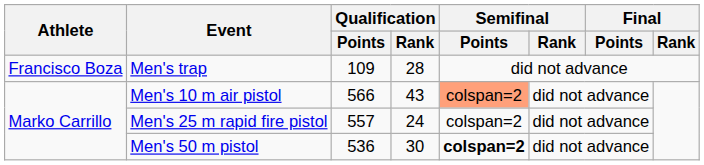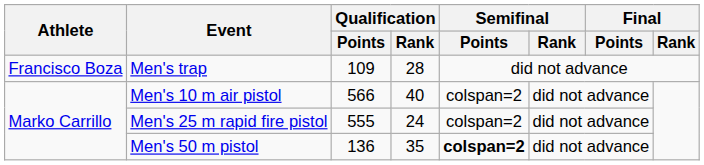(415, 95) 43 -> (415, 95) 40
(484, 95) lightsalmon background -> (484, 95) no background
(361, 121) 557 -> (361, 121) 555
(361, 147) 536 -> (361, 147) 136
(415, 147) 30 -> (415, 147) 35
